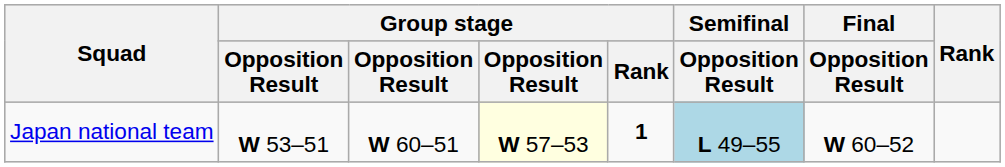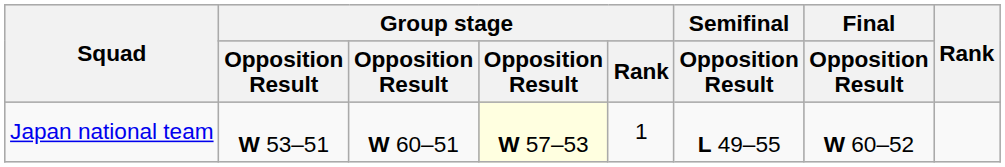(641, 132) bold -> (641, 132) normal
(739, 145) lightblue background -> (739, 145) no background
